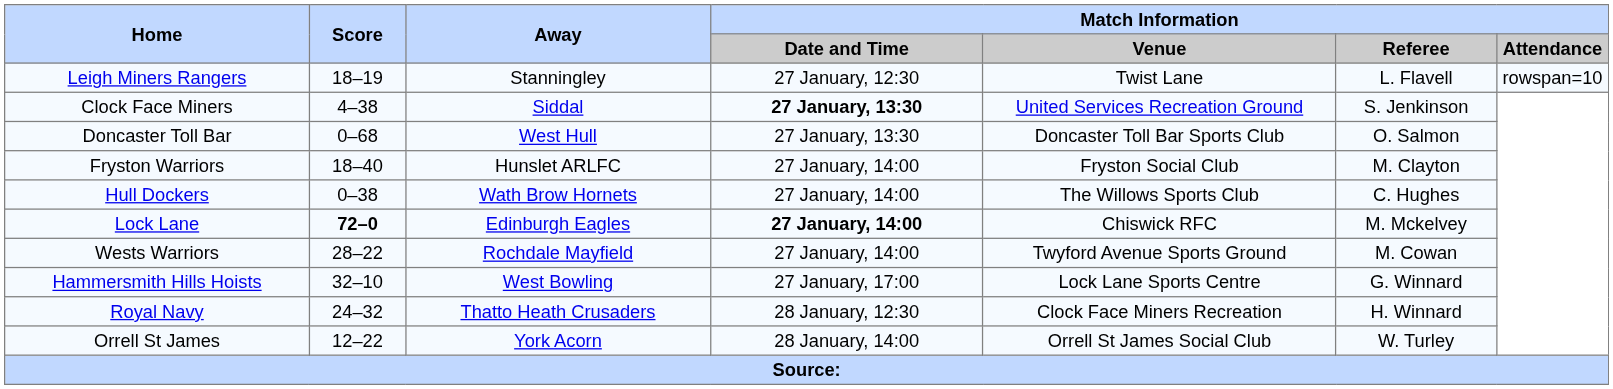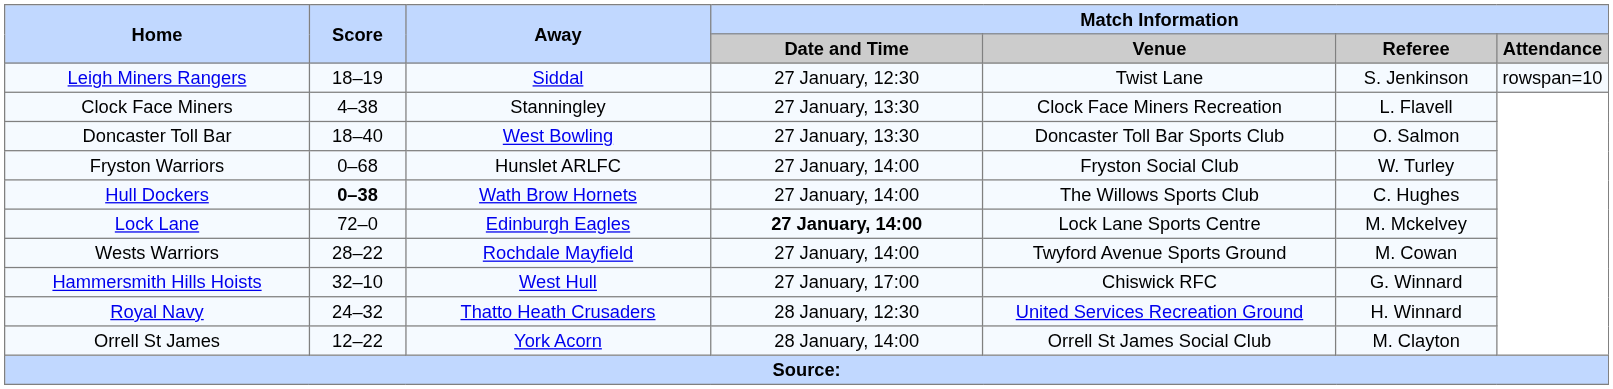(558, 78) Stanningley -> (558, 78) Siddal
(1416, 78) L. Flavell -> (1416, 78) S. Jenkinson
(558, 107) Siddal -> (558, 107) Stanningley
(847, 107) bold -> (847, 107) normal
(1159, 107) United Services Recreation Ground -> (1159, 107) Clock Face Miners Recreation
(1416, 107) S. Jenkinson -> (1416, 107) L. Flavell
(358, 136) 0–68 -> (357, 136) 18–40
(558, 136) West Hull -> (558, 136) West Bowling
(357, 165) 18–40 -> (358, 165) 0–68
(1416, 165) M. Clayton -> (1416, 165) W. Turley
(358, 194) normal -> (358, 194) bold
(358, 224) bold -> (358, 224) normal
(1159, 224) Chiswick RFC -> (1159, 224) Lock Lane Sports Centre
(558, 282) West Bowling -> (558, 282) West Hull
(1159, 282) Lock Lane Sports Centre -> (1159, 282) Chiswick RFC
(1159, 311) Clock Face Miners Recreation -> (1159, 311) United Services Recreation Ground
(1416, 341) W. Turley -> (1416, 341) M. Clayton
